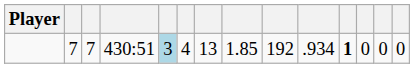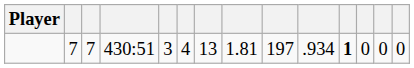(168, 48) lightblue background -> (168, 48) no background
(242, 48) 1.85 -> (242, 48) 1.81
(280, 48) 192 -> (280, 48) 197
